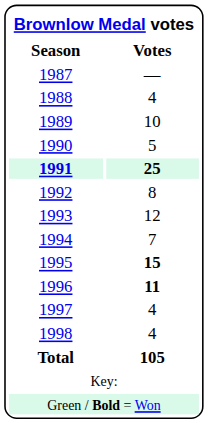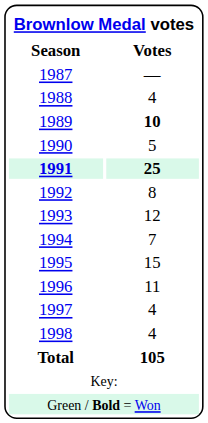(152, 122) normal -> (152, 122) bold
(152, 263) bold -> (152, 263) normal
(152, 286) bold -> (152, 286) normal
